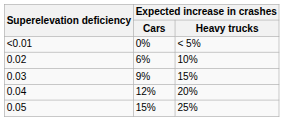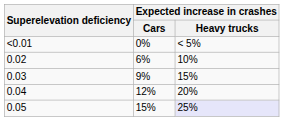(188, 108) no background -> (188, 108) lavender background
